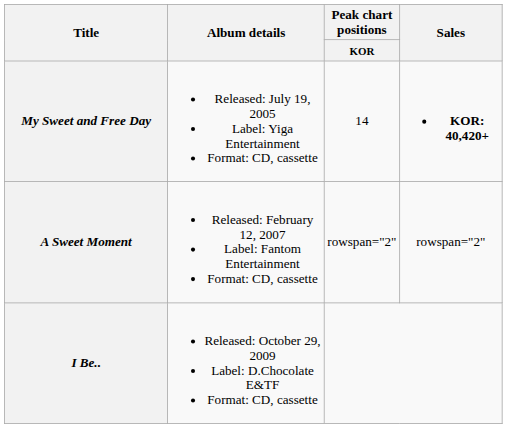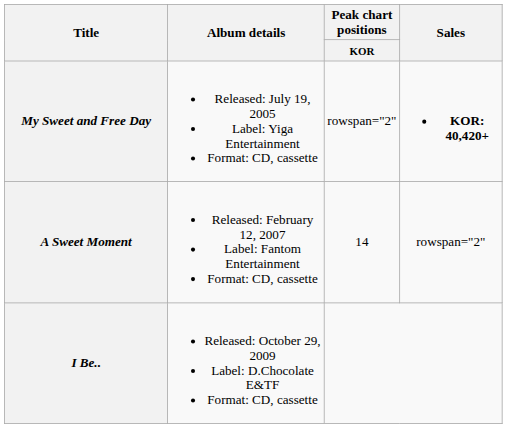(362, 121) 14 -> (362, 121) rowspan="2"
(362, 242) rowspan="2" -> (362, 242) 14
